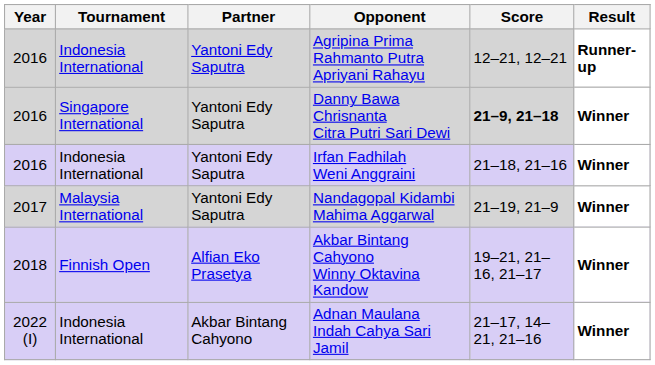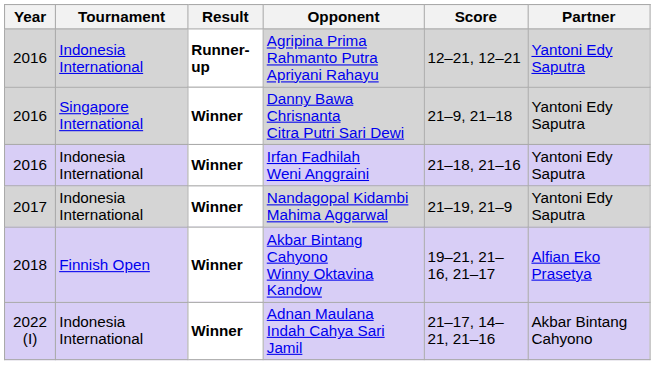columns swapped: (248, 17) <-> (612, 17)
(516, 116) bold -> (470, 116) normal
(101, 207) Malaysia International -> (101, 207) Indonesia International
